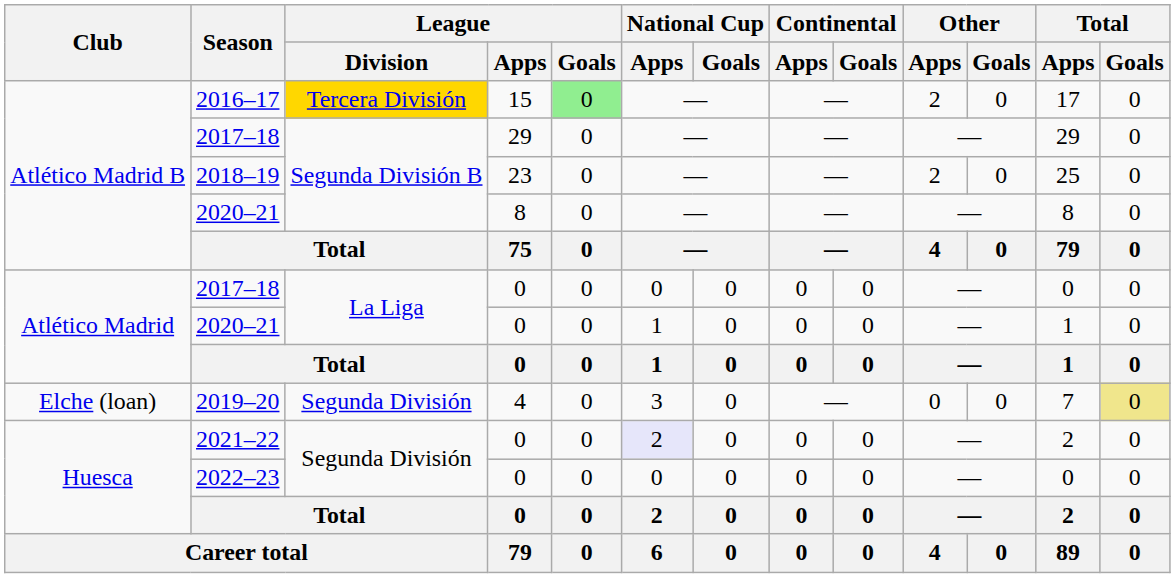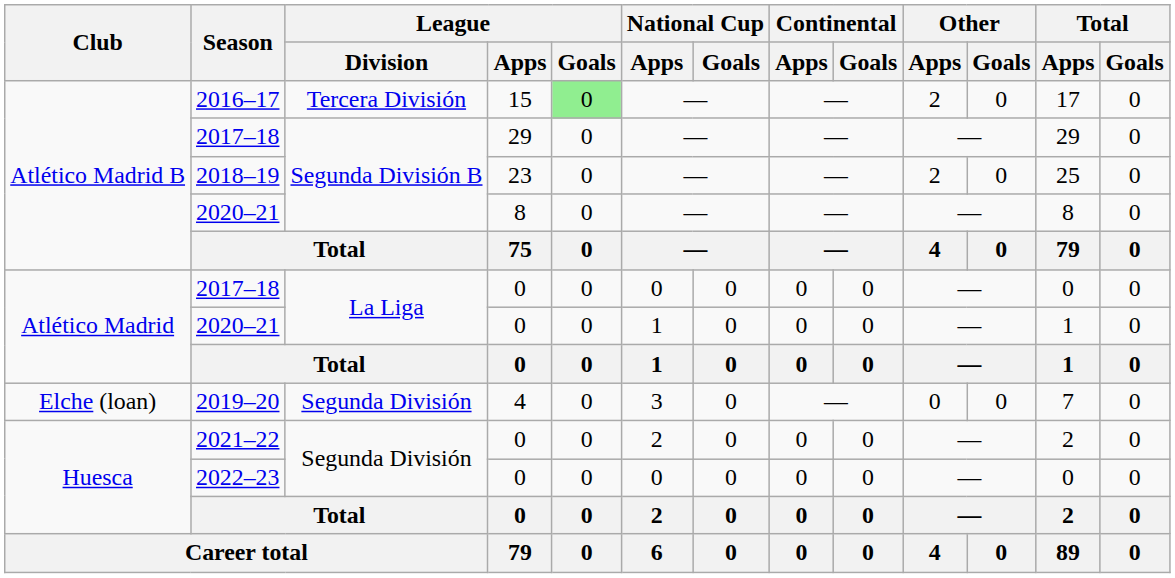(386, 99) gold background -> (386, 99) no background
(1135, 401) khaki background -> (1135, 401) no background
(657, 439) lavender background -> (657, 439) no background
